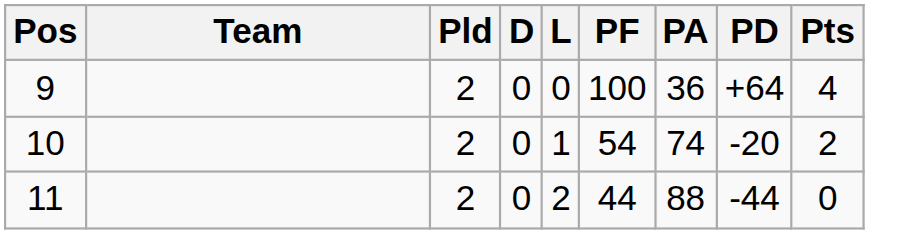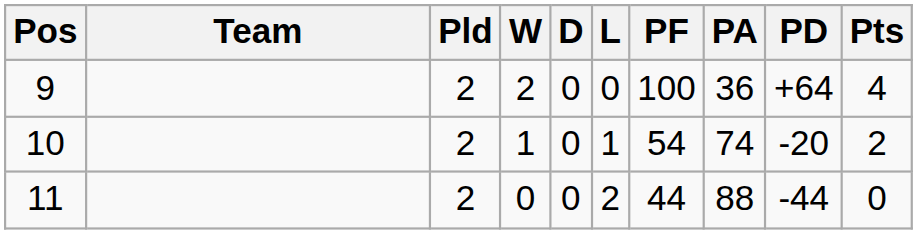+ column: (525, 32)
